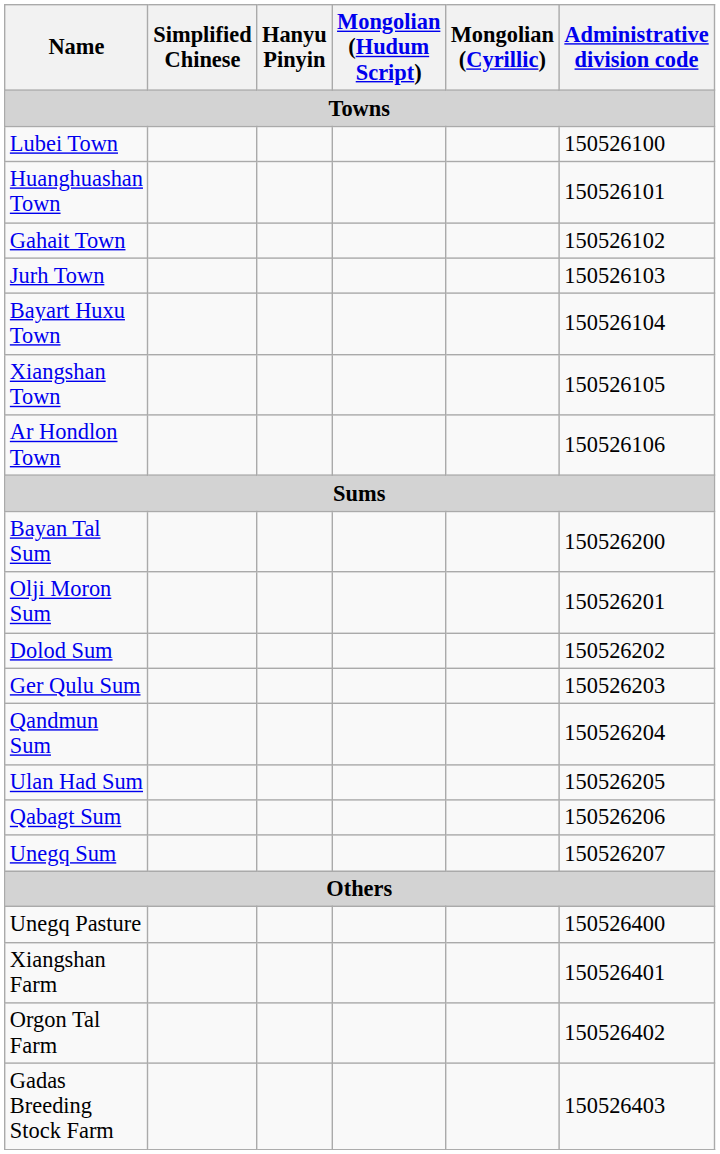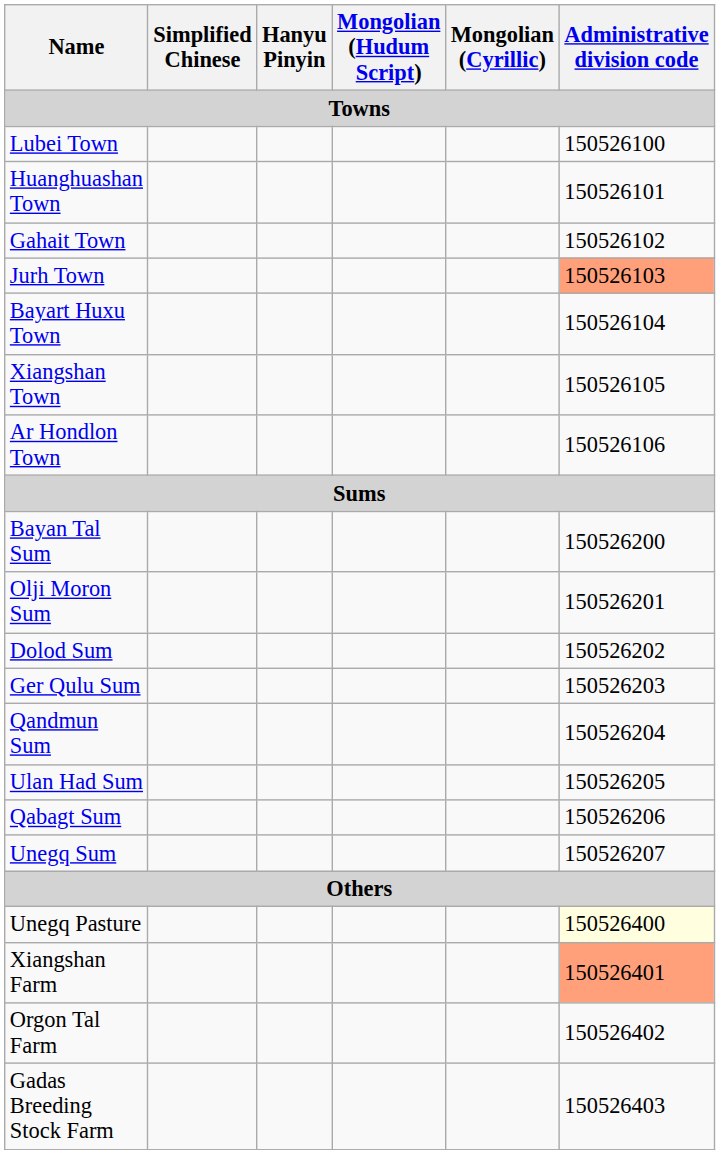(615, 275) no background -> (615, 275) lightsalmon background
(615, 924) no background -> (615, 924) lightyellow background
(615, 972) no background -> (615, 972) lightsalmon background
